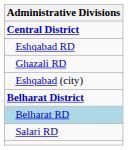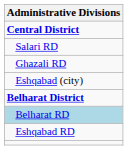(45, 47) Eshqabad RD -> (37, 47) Salari RD
(37, 132) Salari RD -> (45, 132) Eshqabad RD
